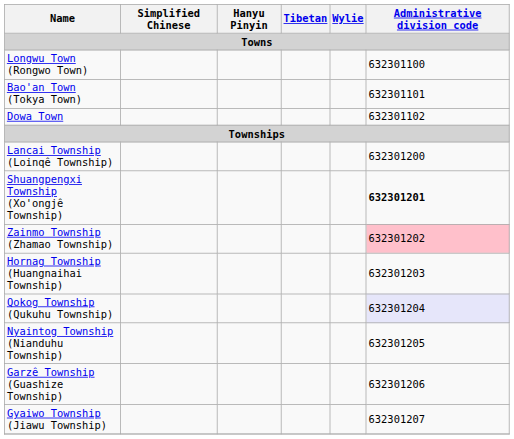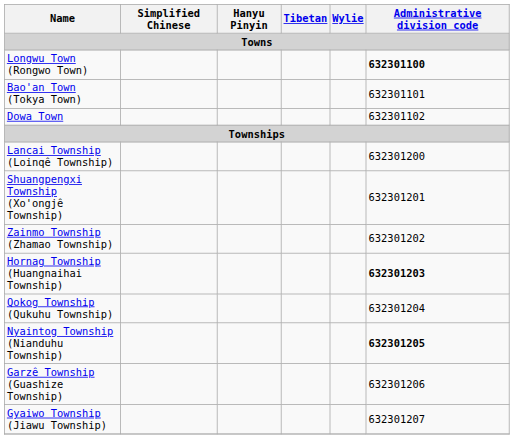(397, 65) normal -> (397, 65) bold
(397, 198) bold -> (397, 198) normal
(397, 238) pink background -> (397, 238) no background
(397, 273) normal -> (397, 273) bold
(397, 308) lavender background -> (397, 308) no background
(397, 343) normal -> (397, 343) bold
